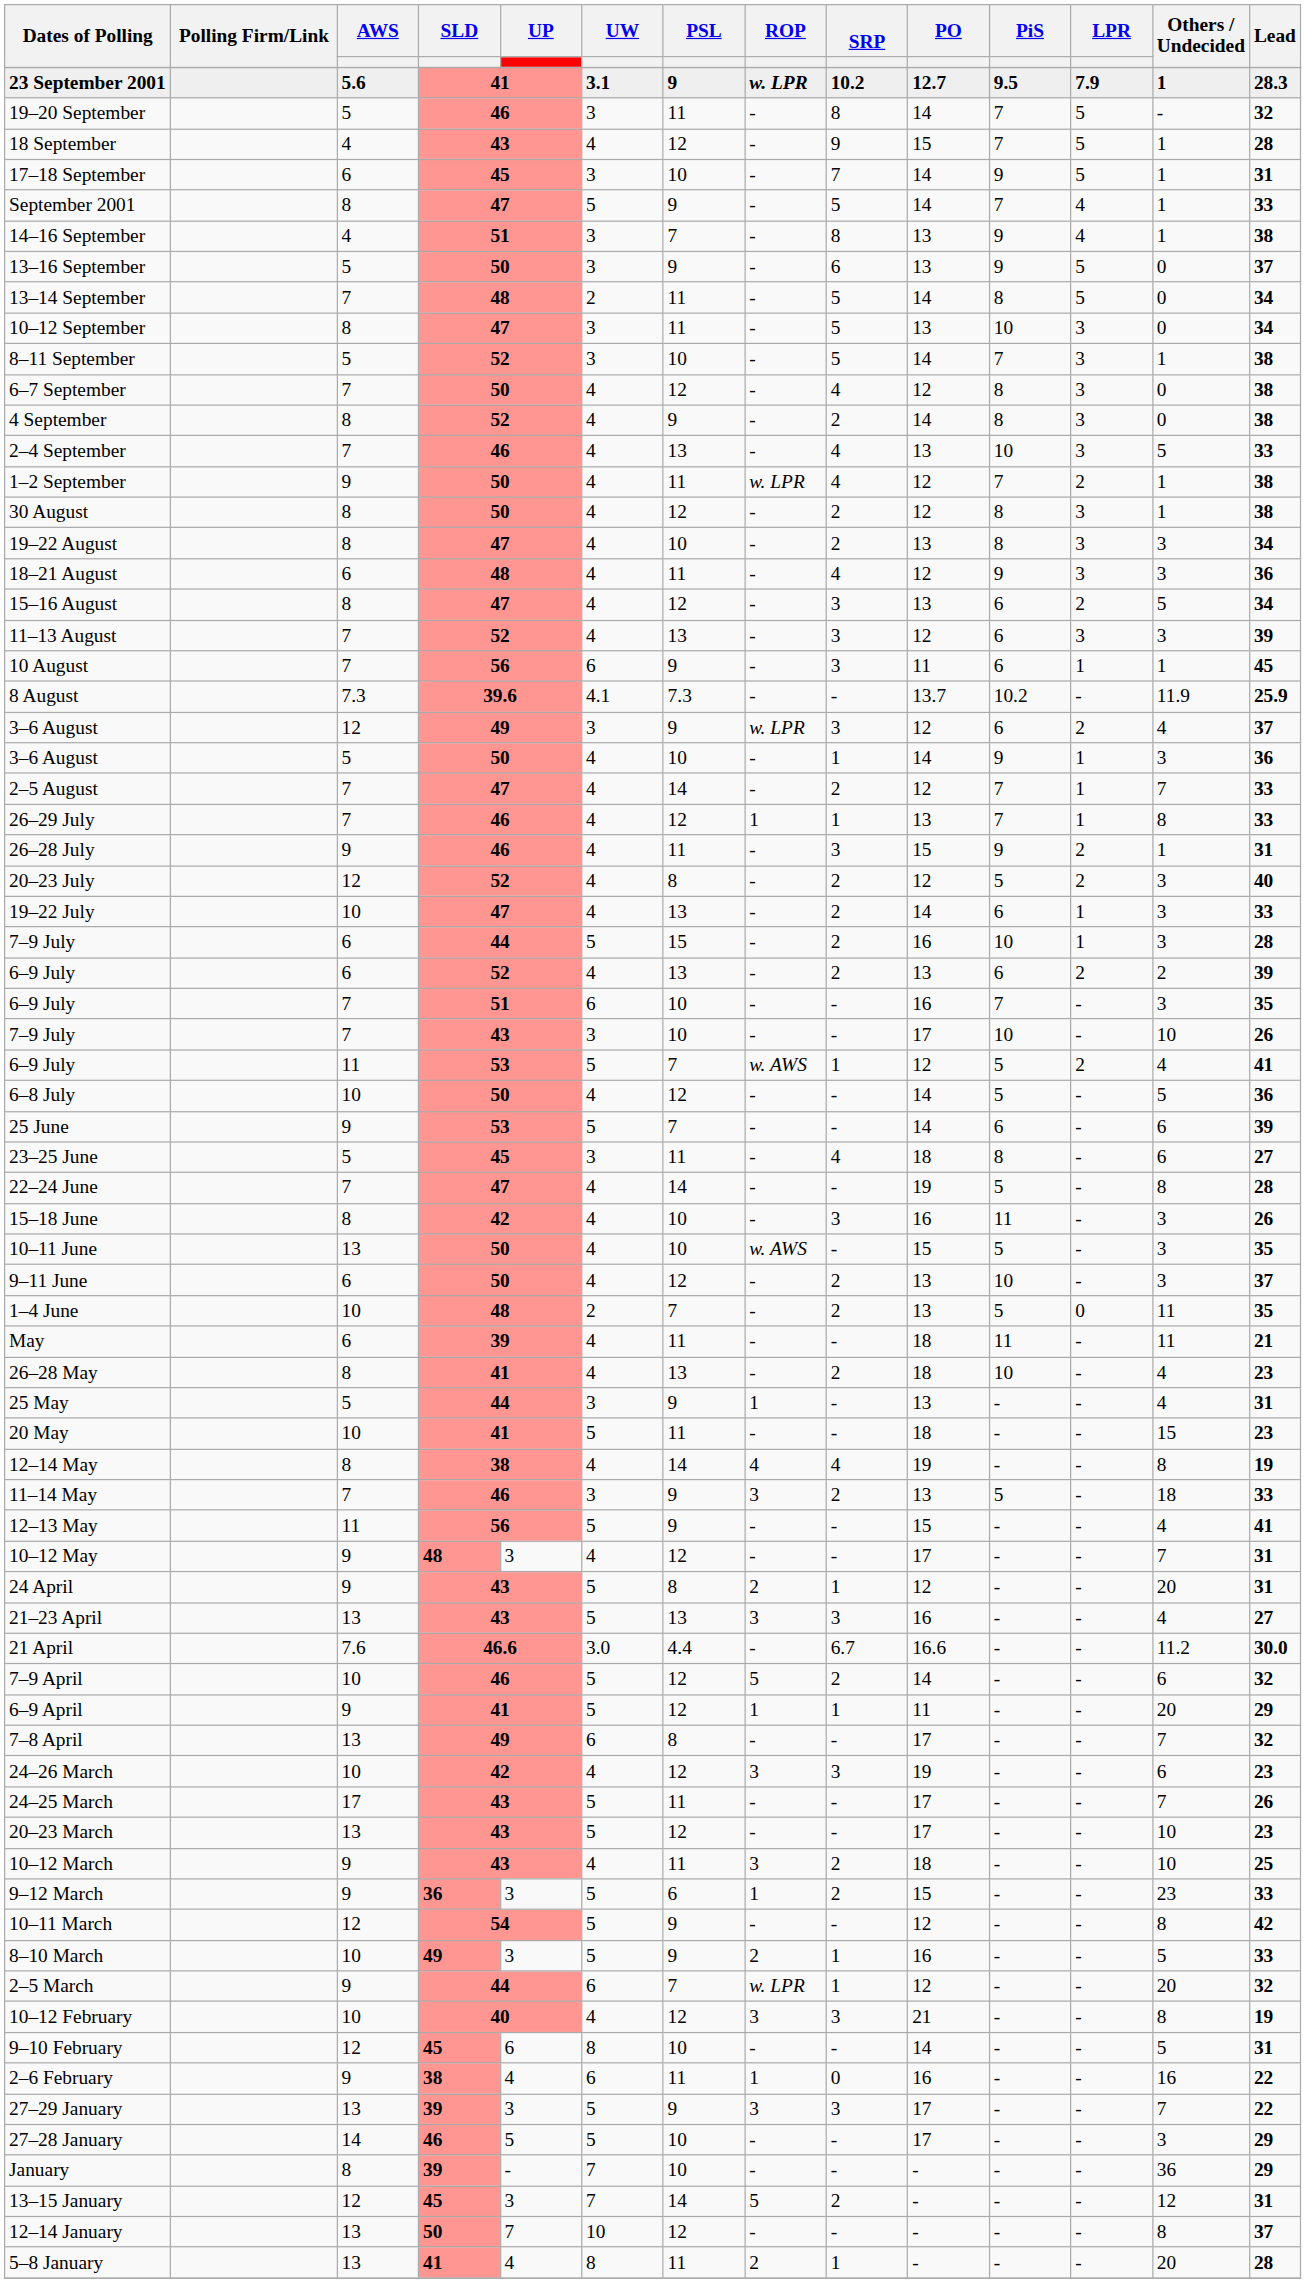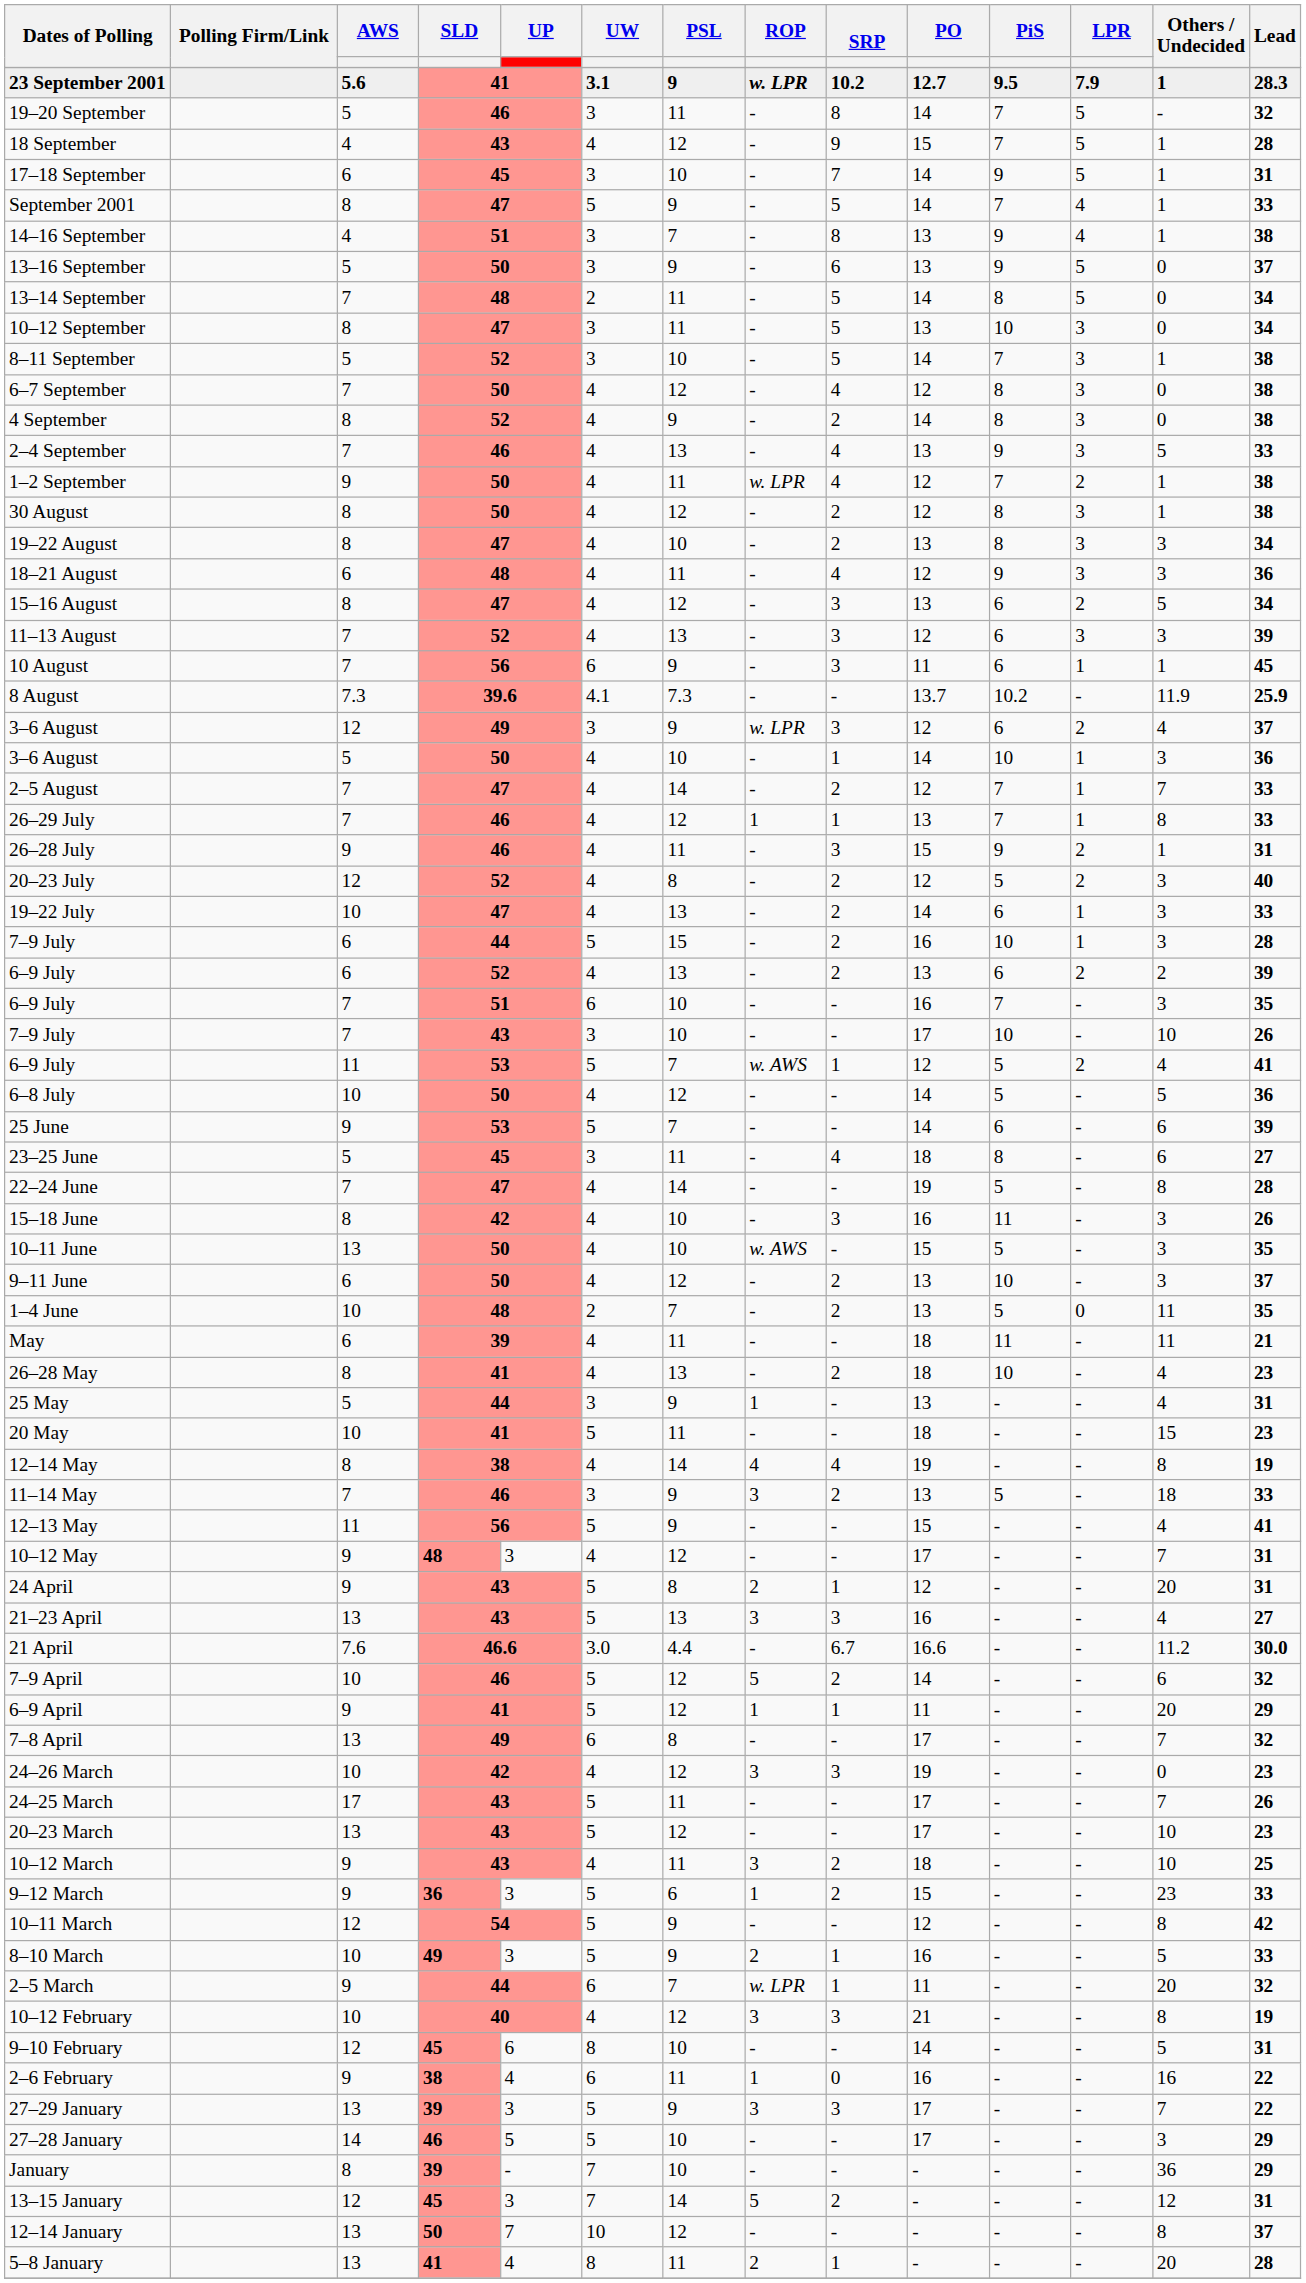(1003, 450) 10 -> (999, 450) 9
(999, 757) 9 -> (1003, 757) 10
(1162, 1771) 6 -> (1162, 1771) 0
(922, 1986) 12 -> (922, 1986) 11
